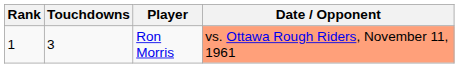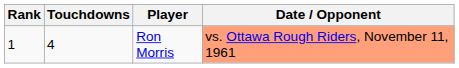(51, 44) 3 -> (51, 44) 4
